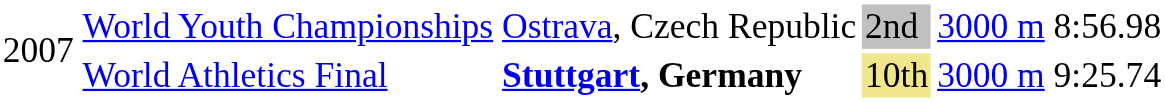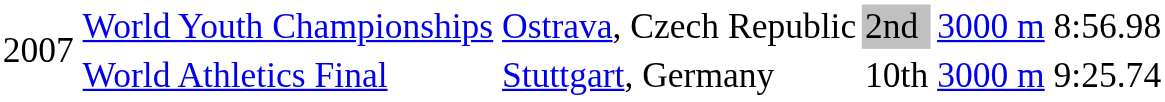(652, 74) bold -> (638, 74) normal
(897, 74) khaki background -> (897, 74) no background
